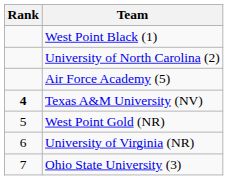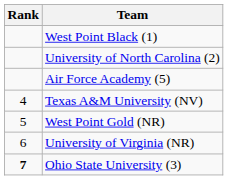(23, 100) bold -> (23, 100) normal
(23, 164) normal -> (23, 164) bold
